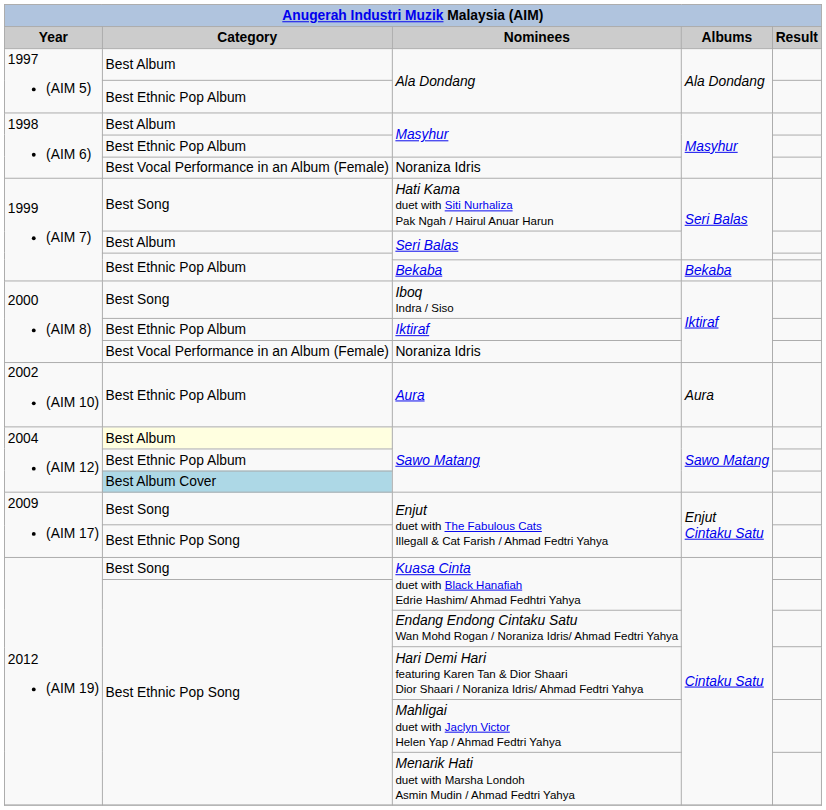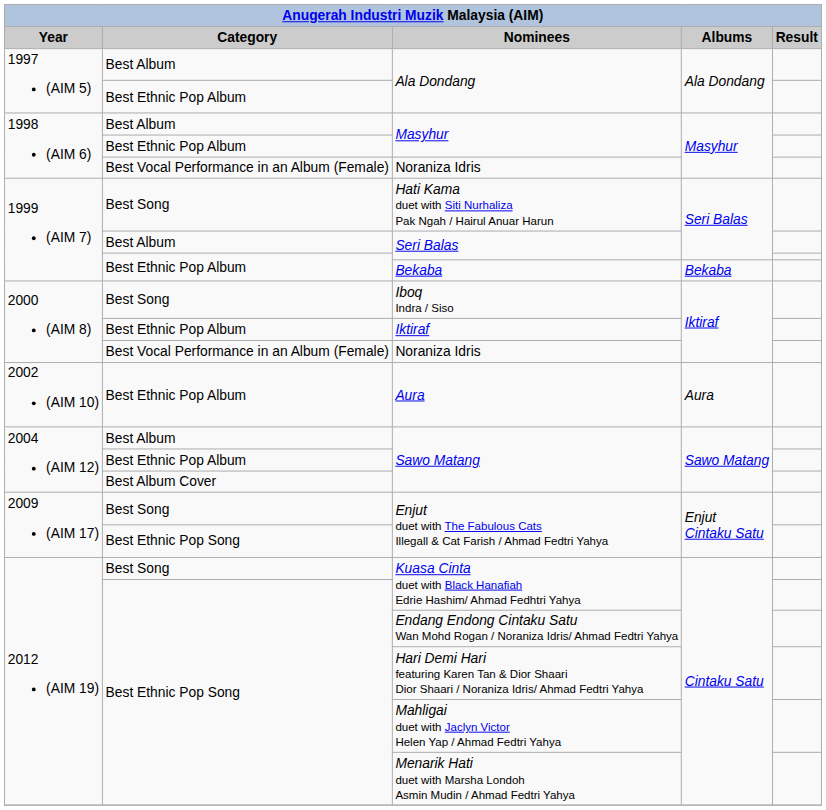(141, 438) lightyellow background -> (141, 438) no background
(161, 482) lightblue background -> (161, 482) no background
